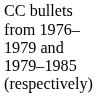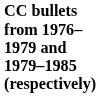(48, 48) normal -> (50, 48) bold
